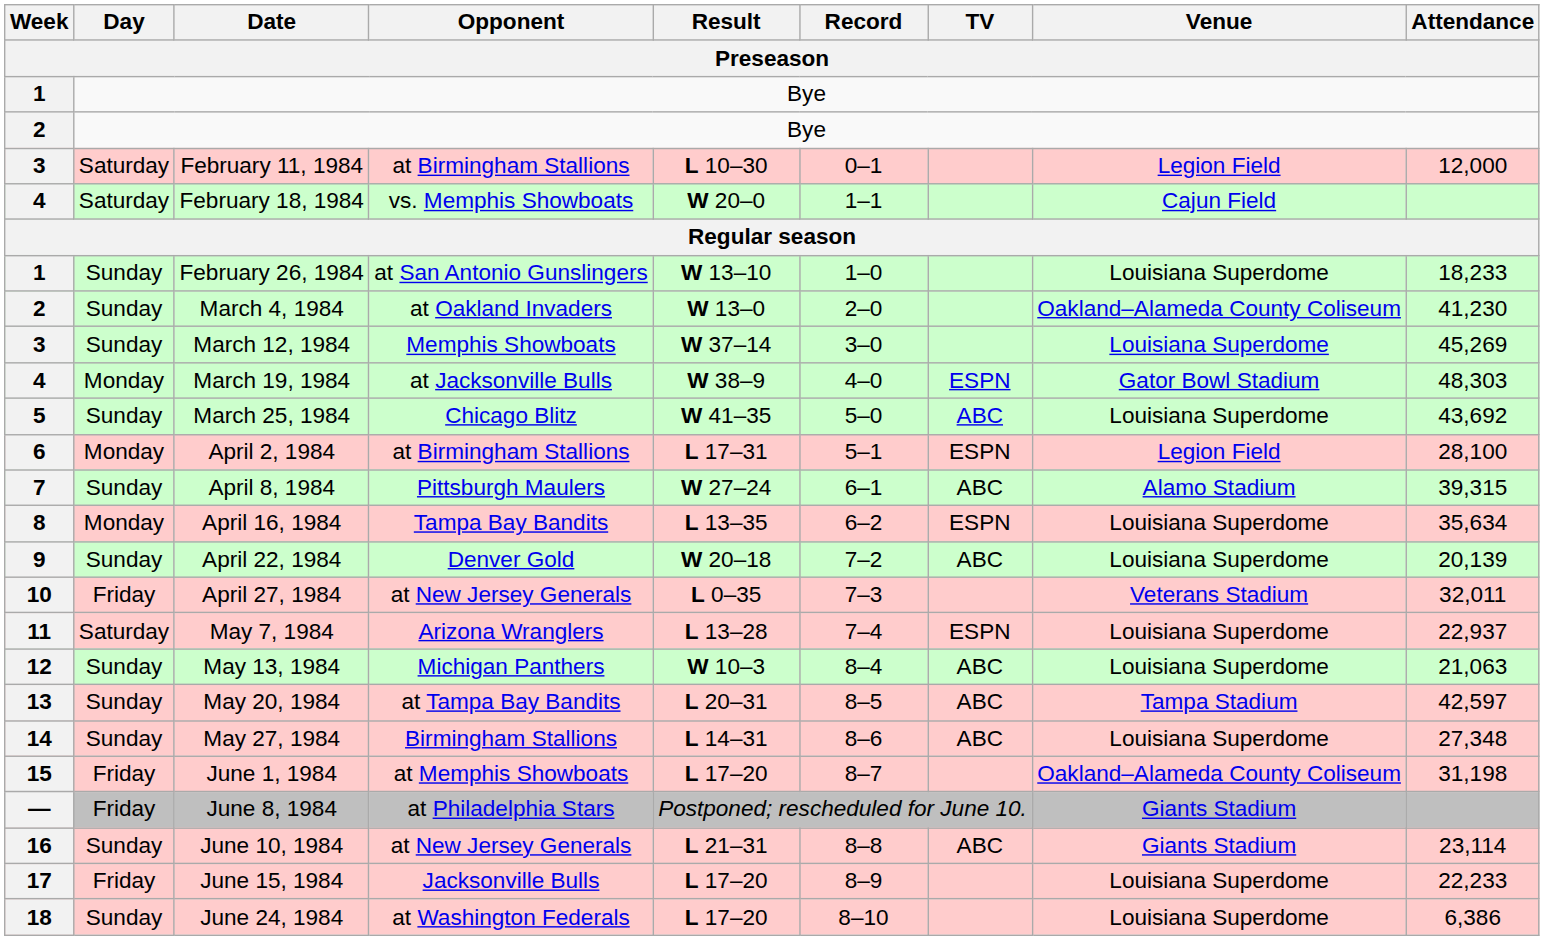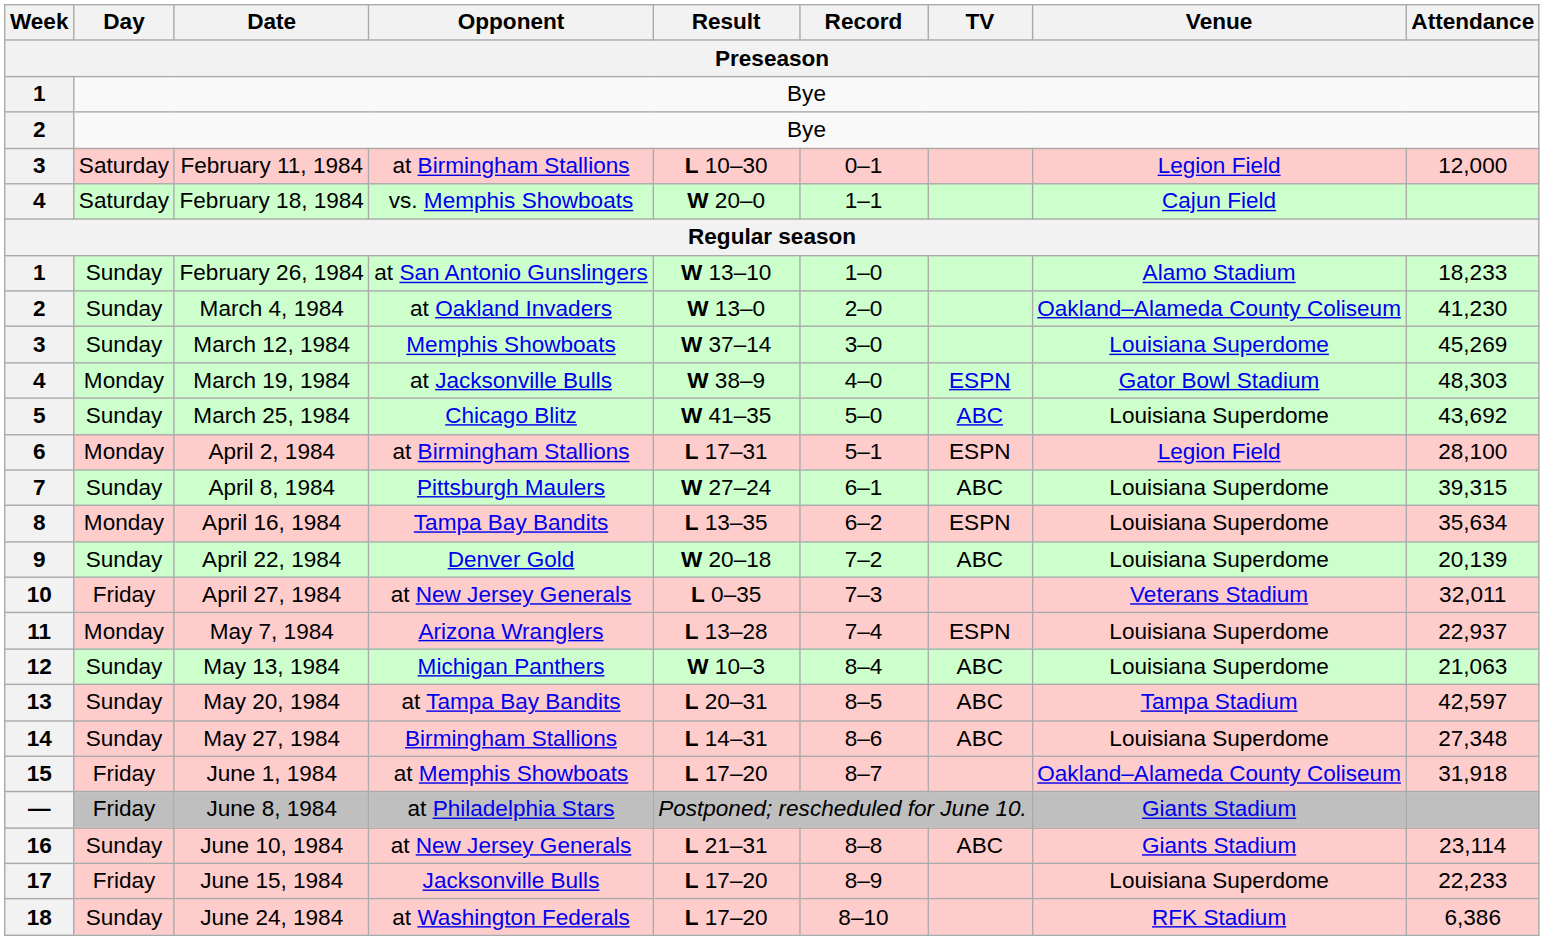(1219, 272) Louisiana Superdome -> (1219, 272) Alamo Stadium
(1219, 487) Alamo Stadium -> (1219, 487) Louisiana Superdome
(124, 630) Saturday -> (124, 630) Monday
(1473, 773) 31,198 -> (1473, 773) 31,918
(1219, 916) Louisiana Superdome -> (1219, 916) RFK Stadium
